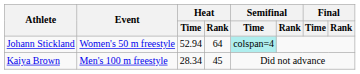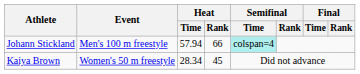(127, 44) Women's 50 m freestyle -> (124, 44) Men's 100 m freestyle
(191, 44) 52.94 -> (191, 44) 57.94
(218, 44) 64 -> (218, 44) 66
(124, 61) Men's 100 m freestyle -> (127, 61) Women's 50 m freestyle
